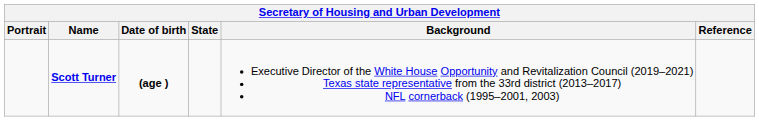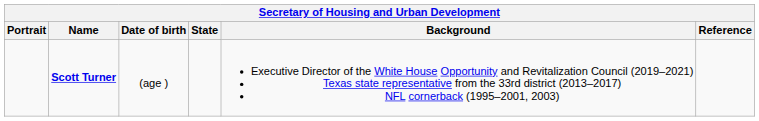(154, 84) bold -> (154, 84) normal
